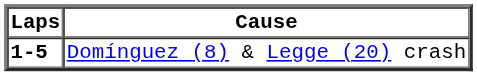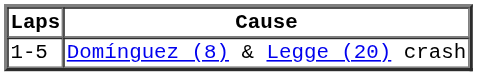(29, 53) bold -> (29, 53) normal
